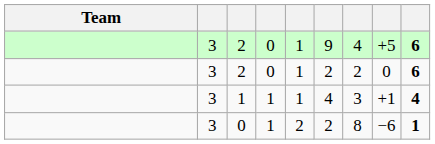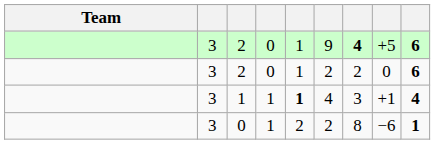(357, 44) normal -> (357, 44) bold
(299, 98) normal -> (299, 98) bold
